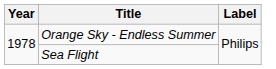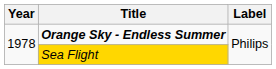(128, 34) normal -> (133, 34) bold
(70, 54) no background -> (70, 54) gold background
